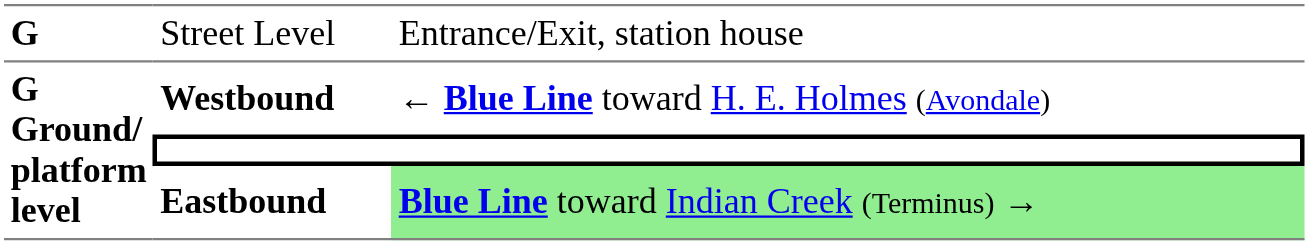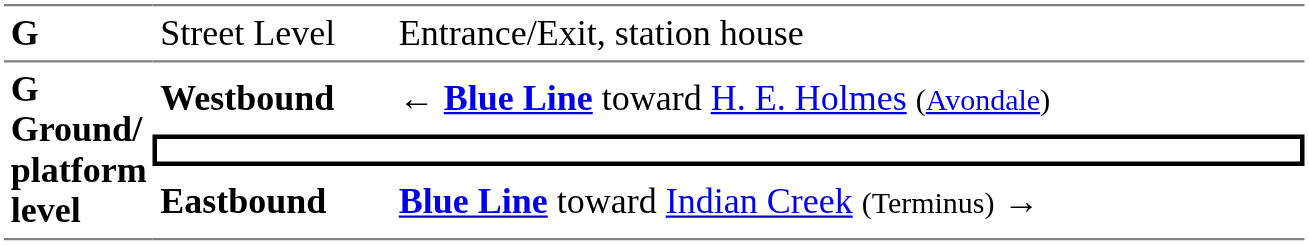(719, 200) lightgreen background -> (719, 200) no background
